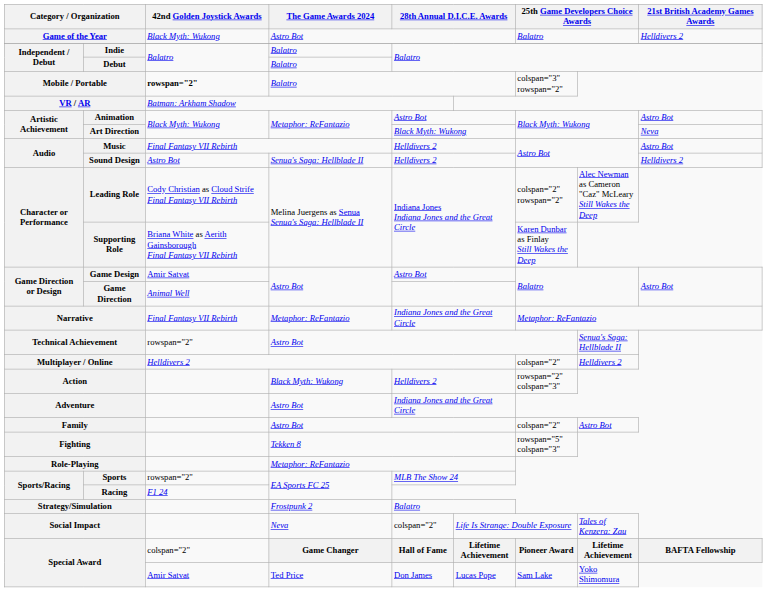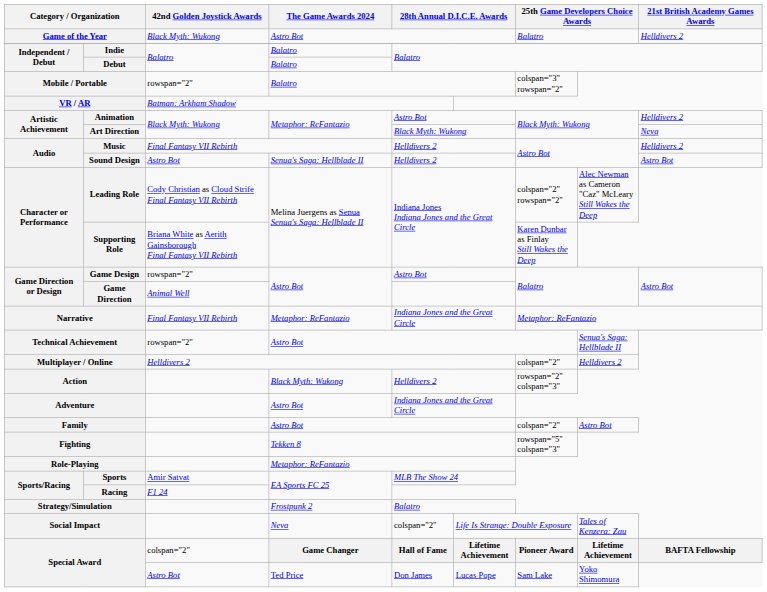(172, 83) bold -> (170, 83) normal
(657, 117) Astro Bot -> (662, 117) Helldivers 2
(657, 146) Astro Bot -> (662, 146) Helldivers 2
(662, 160) Helldivers 2 -> (657, 160) Astro Bot
(168, 274) Amir Satvat -> (170, 274) rowspan="2"
(170, 478) rowspan="2" -> (168, 478) Amir Satvat
(168, 574) Amir Satvat -> (164, 574) Astro Bot
